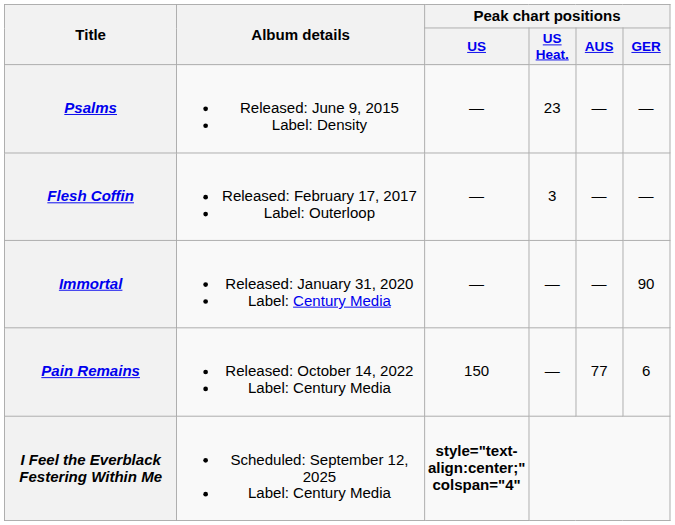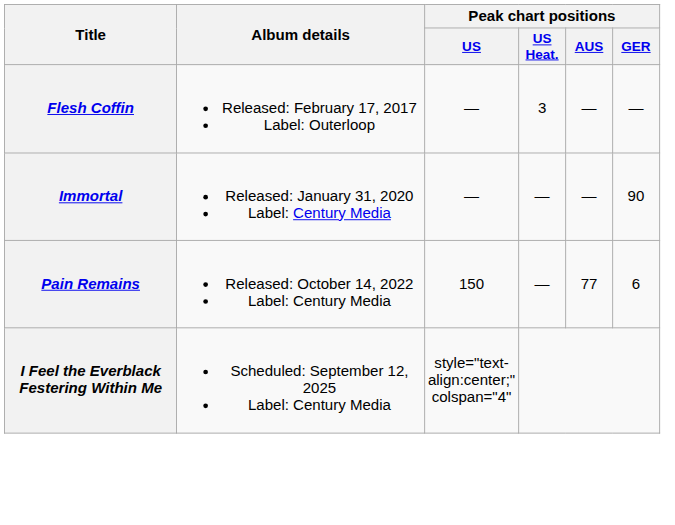- row: (91, 108)
(477, 468) bold -> (472, 380) normal
